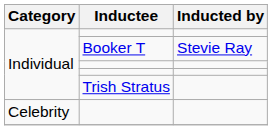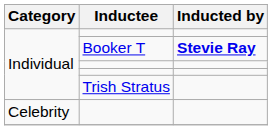(215, 48) normal -> (216, 48) bold
